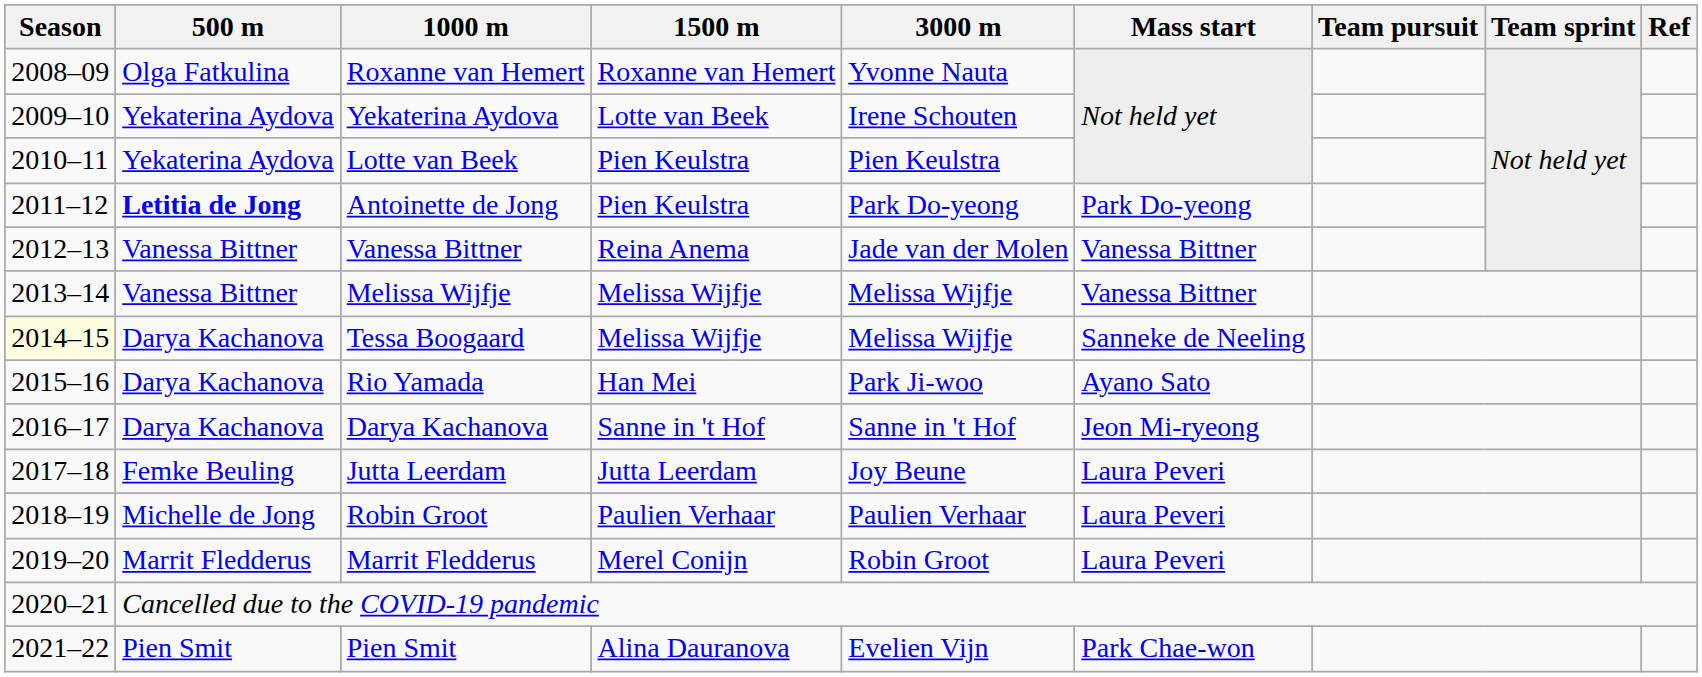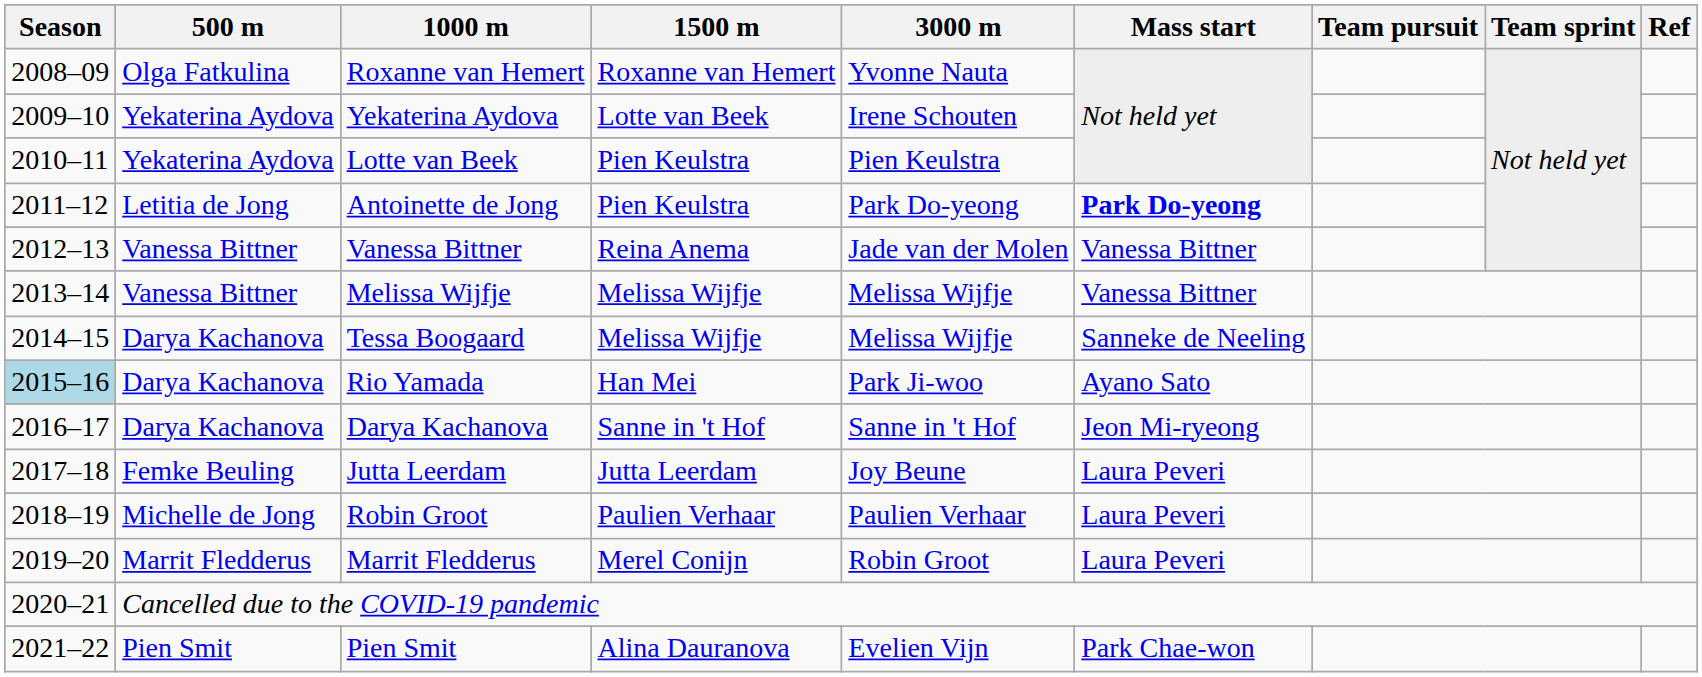(212, 204) bold -> (205, 204) normal
(1166, 204) normal -> (1171, 204) bold
(60, 337) lightyellow background -> (60, 337) no background
(60, 381) no background -> (60, 381) lightblue background
